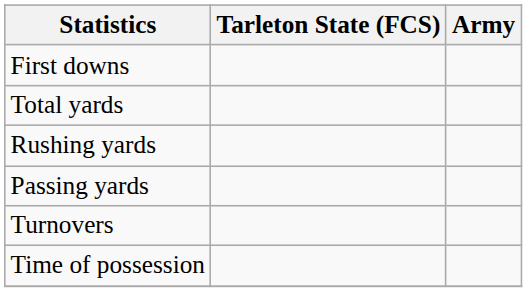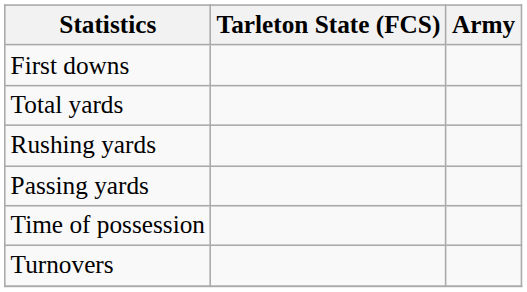rows swapped: (62, 225) <-> (108, 265)
